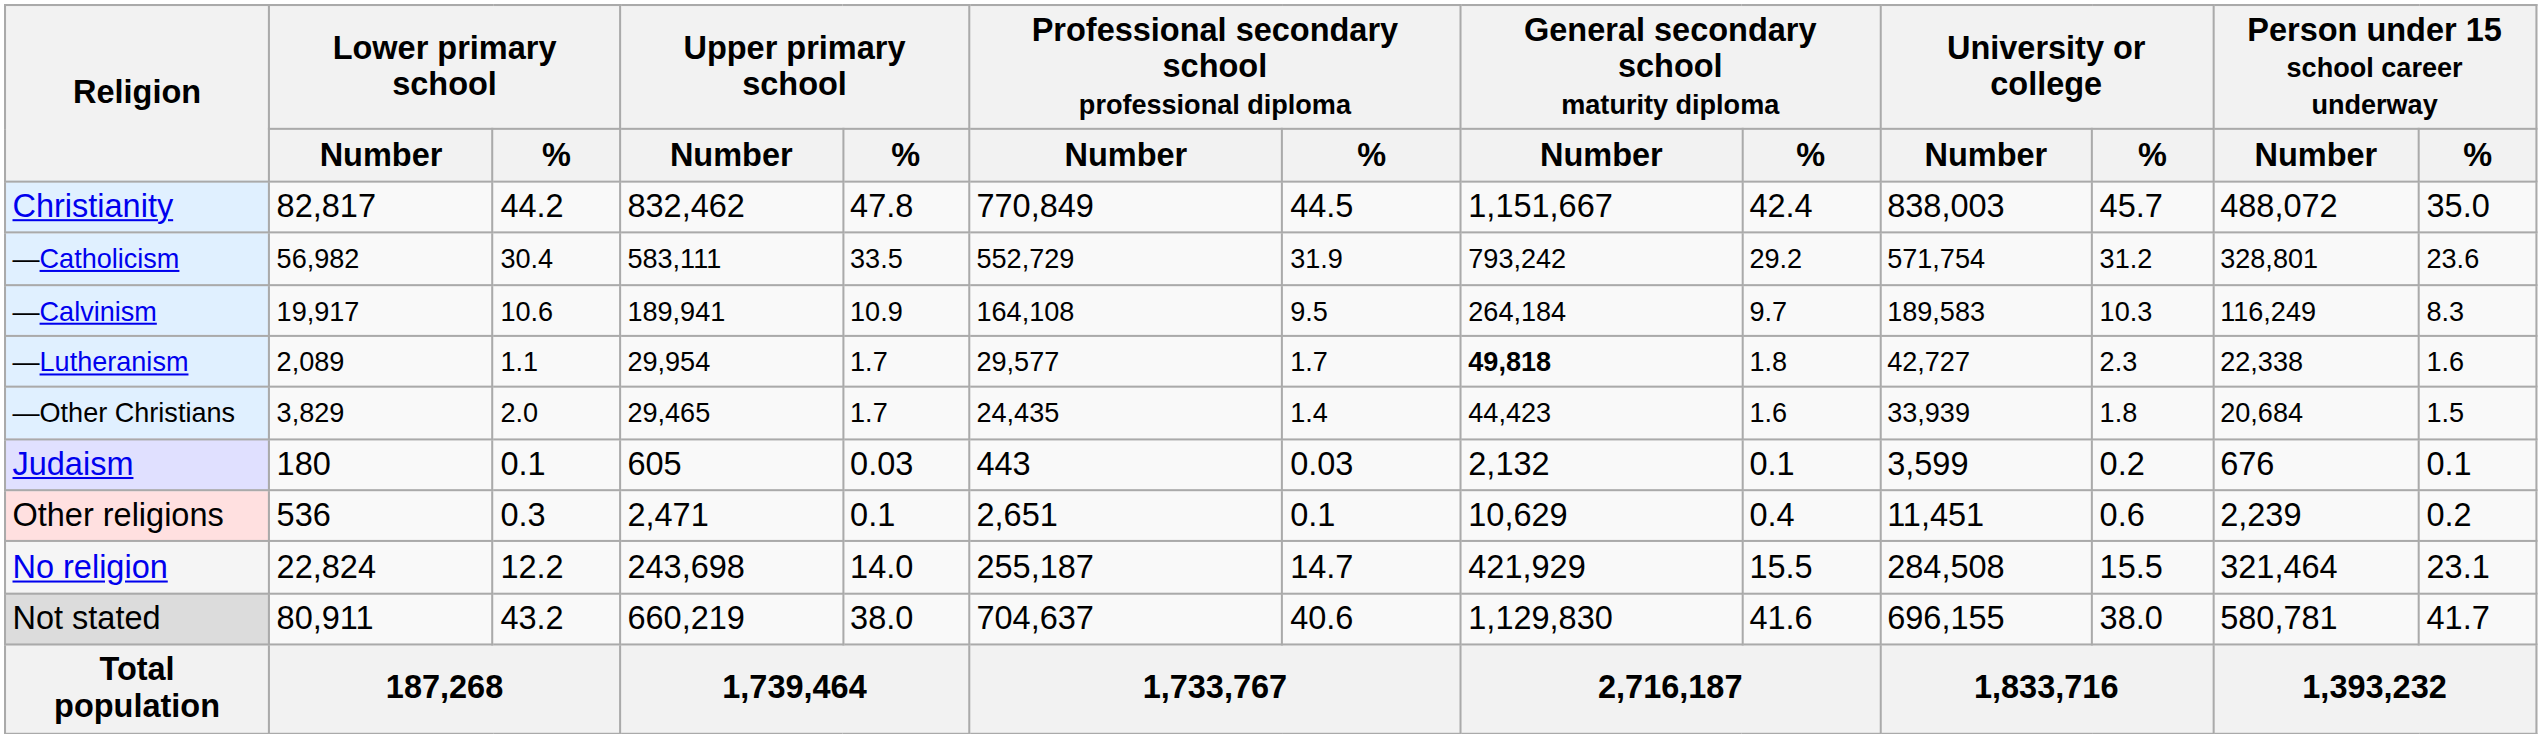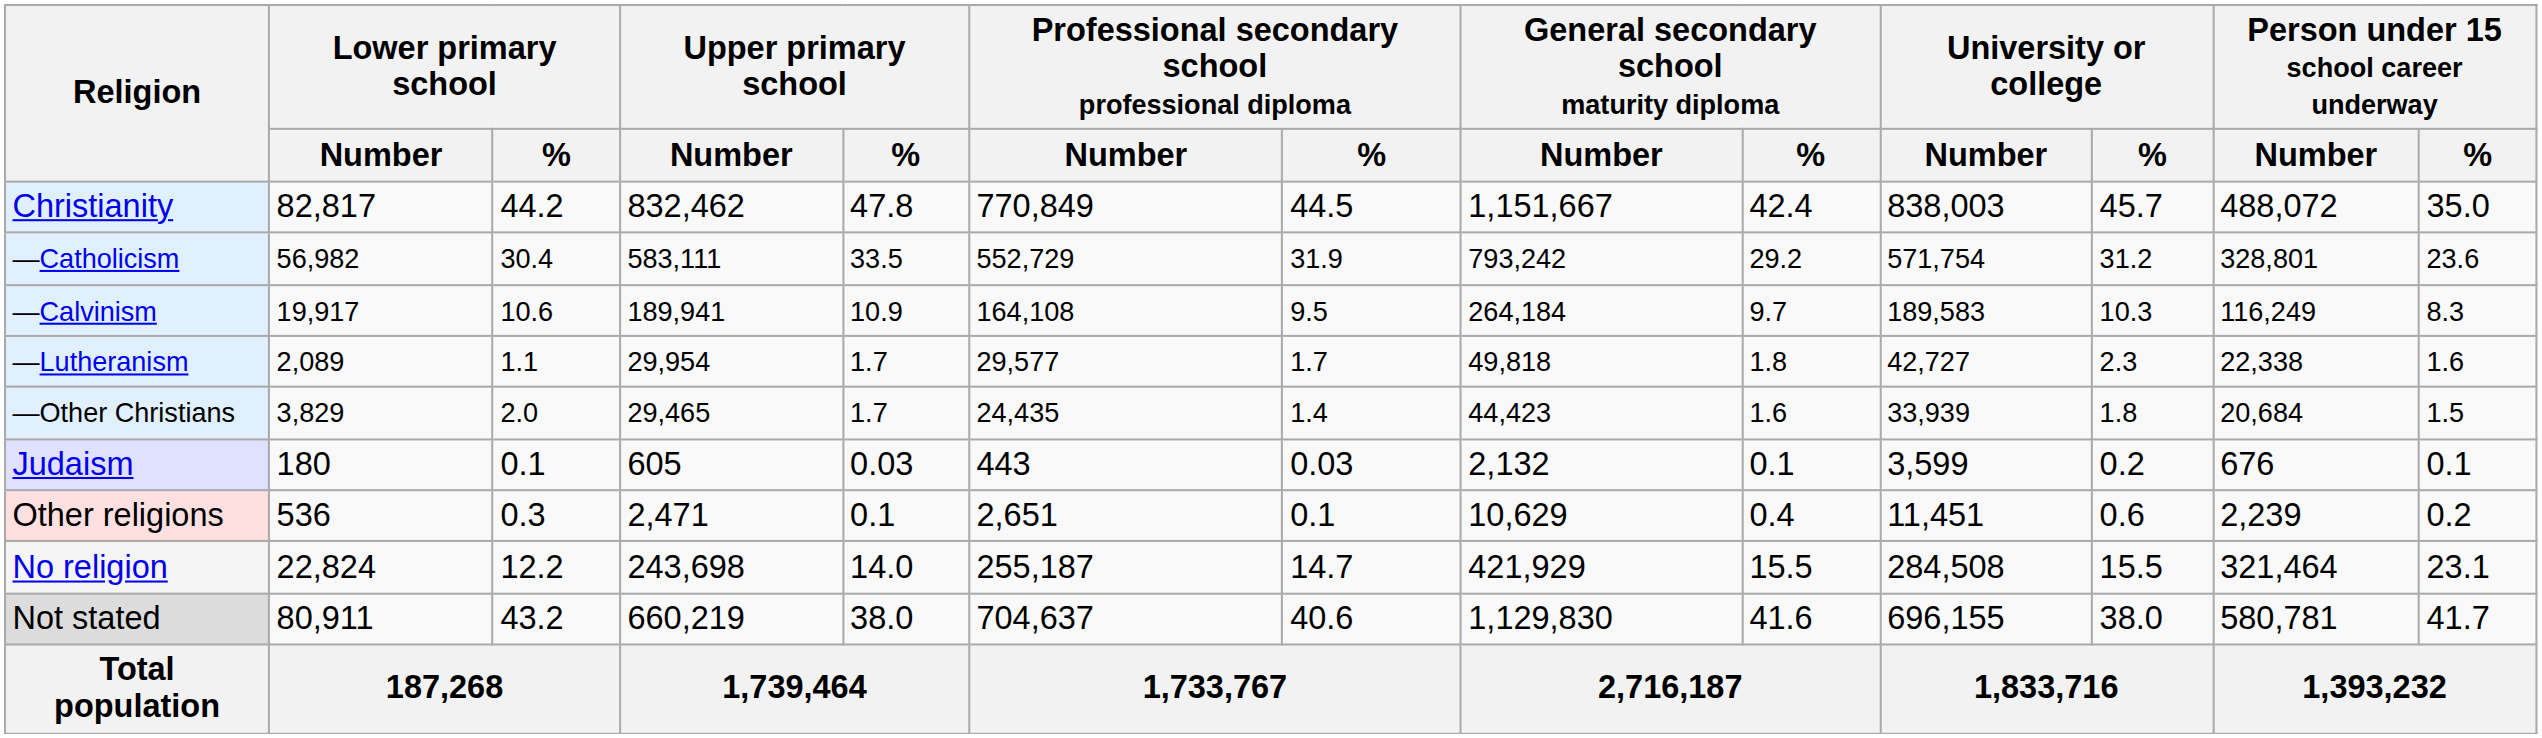(1510, 360) bold -> (1510, 362) normal
